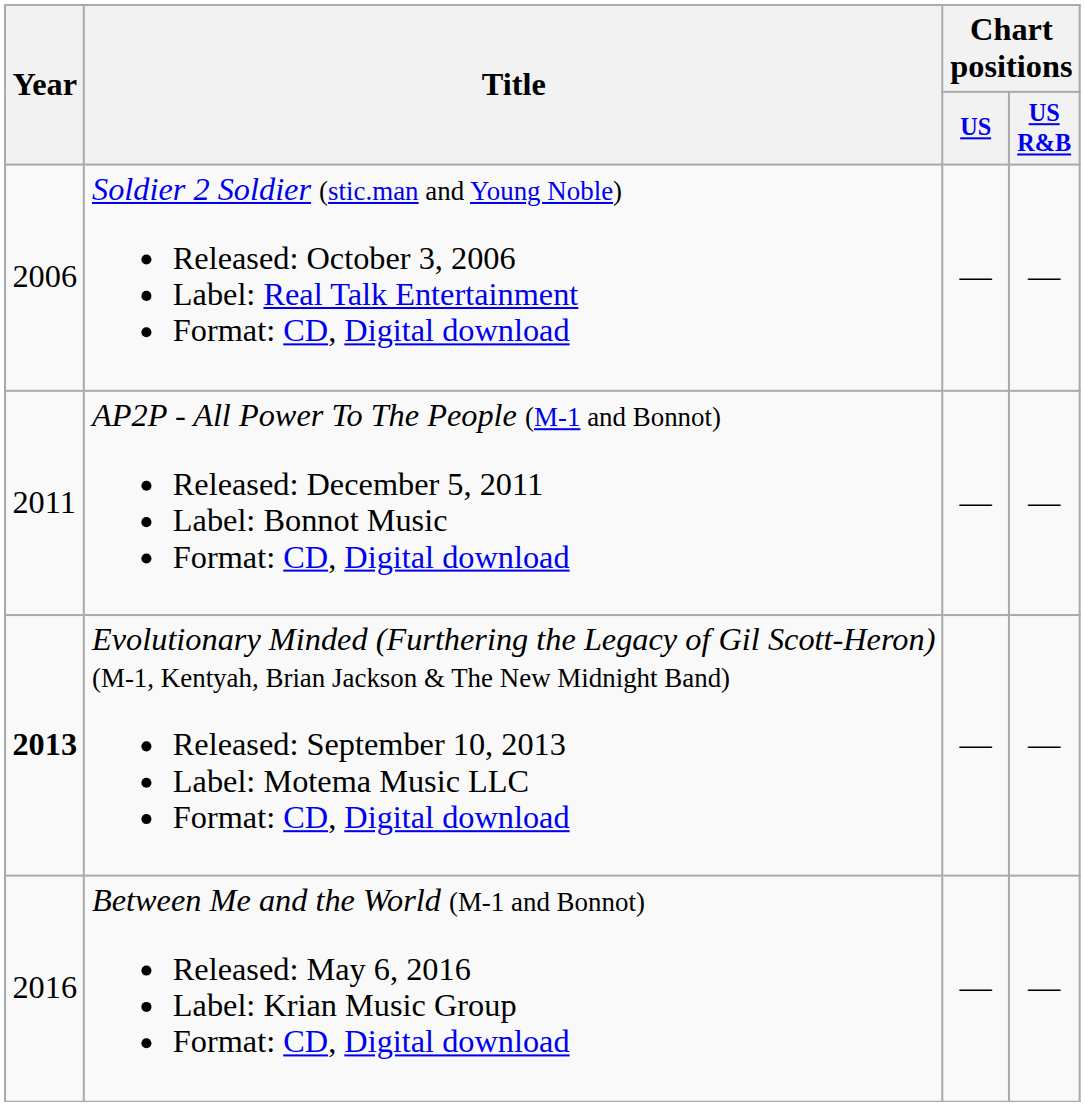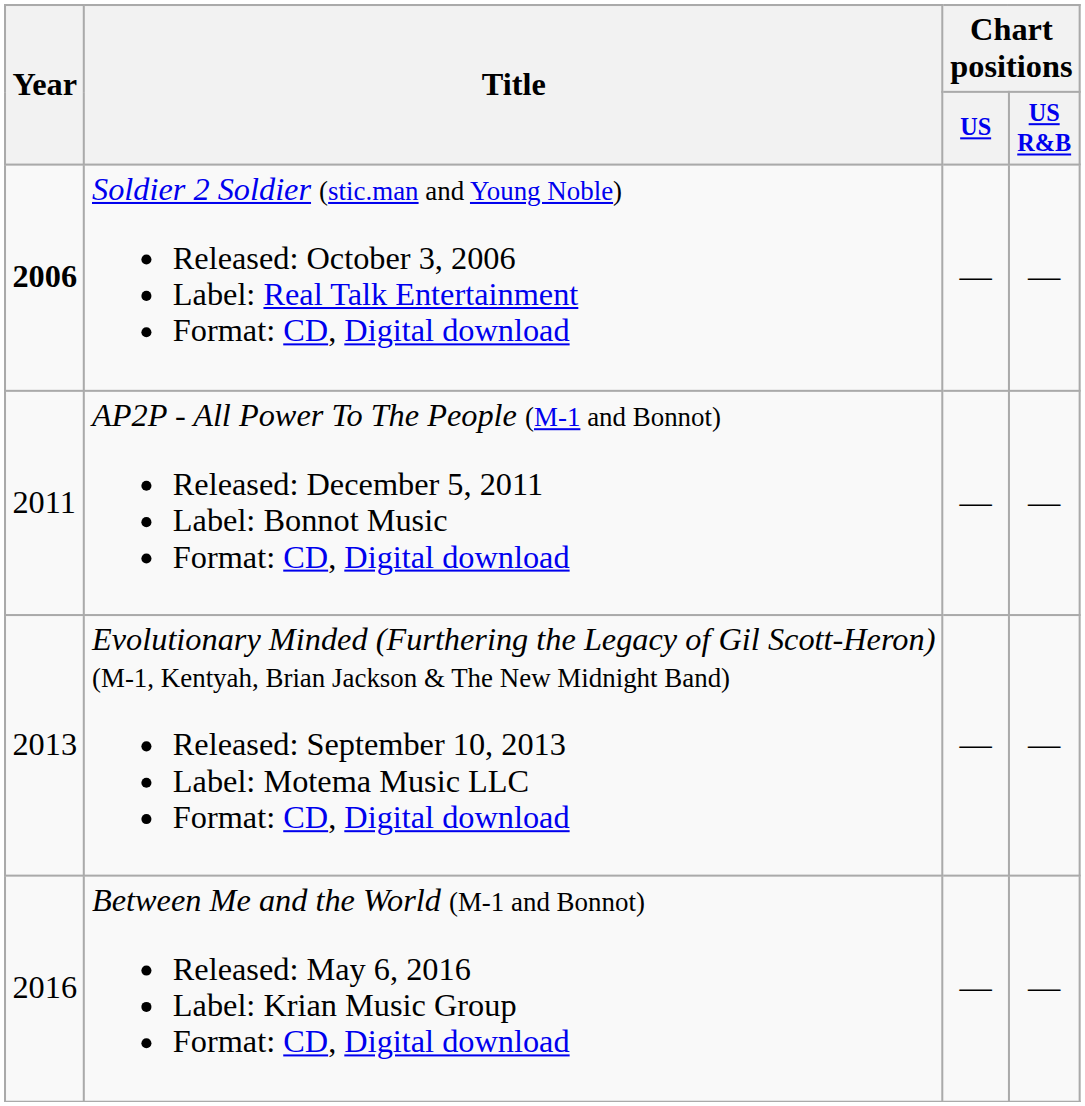(45, 276) normal -> (45, 276) bold
(45, 745) bold -> (45, 745) normal
